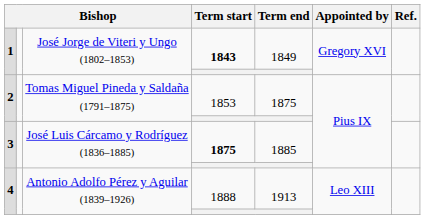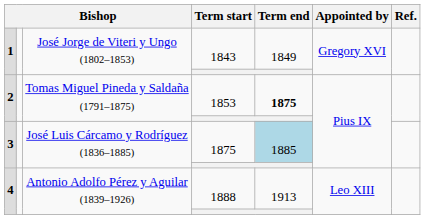(223, 57) bold -> (223, 57) normal
(284, 103) normal -> (284, 103) bold
(223, 150) bold -> (223, 150) normal
(284, 150) no background -> (284, 150) lightblue background
